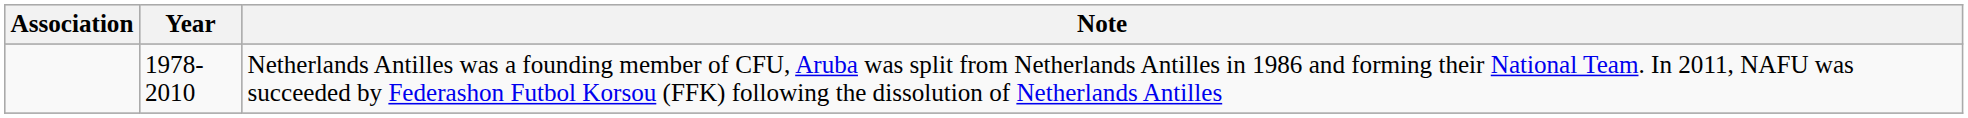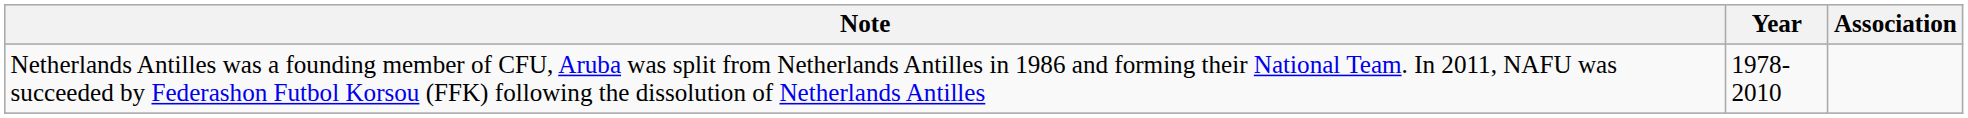columns swapped: (72, 24) <-> (1102, 24)
